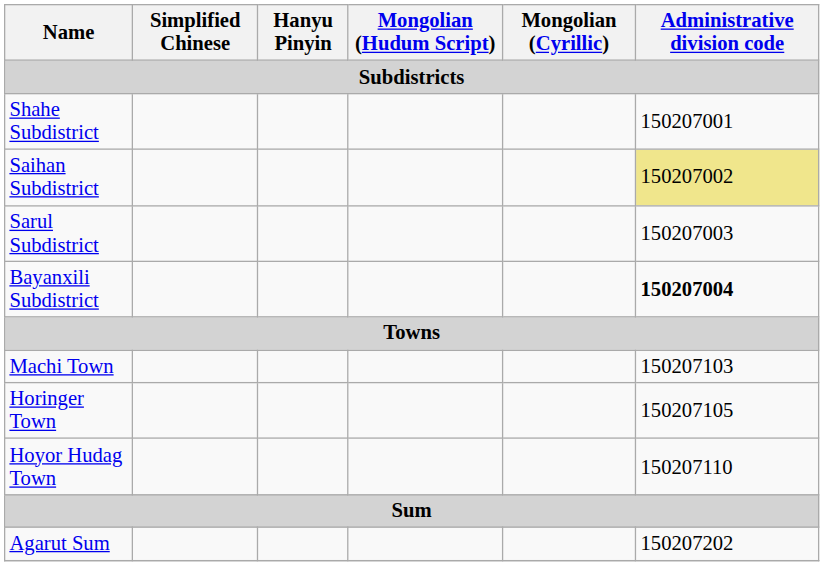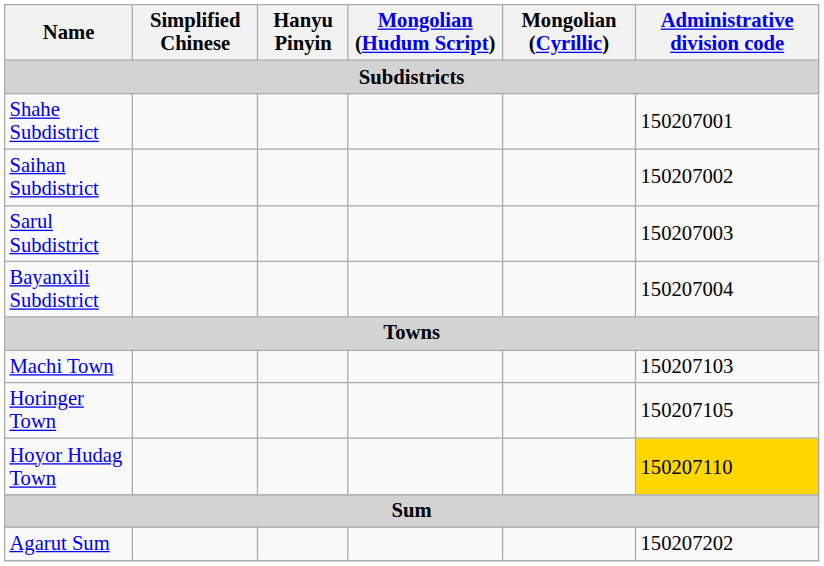(687, 177) khaki background -> (687, 177) no background
(687, 289) bold -> (687, 289) normal
(687, 466) no background -> (687, 466) gold background
